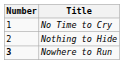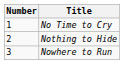(9, 53) bold -> (9, 53) normal
